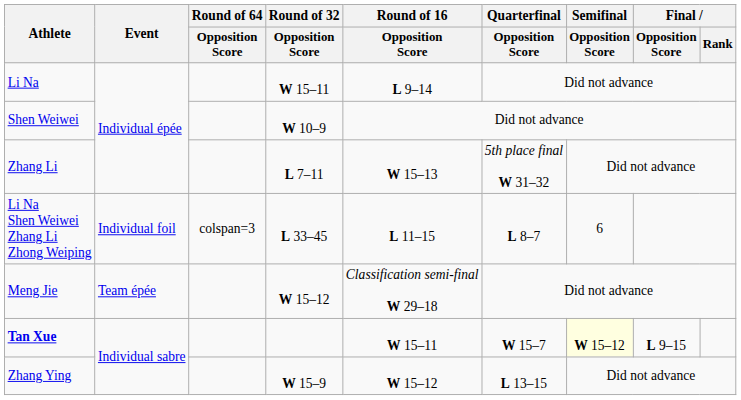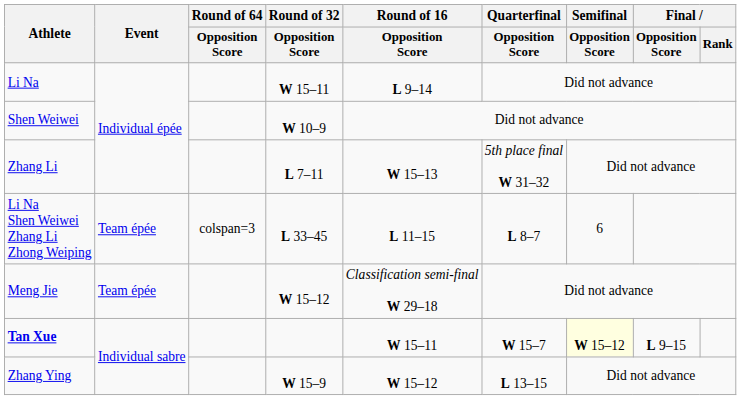(137, 229) Individual foil -> (127, 229) Team épée
